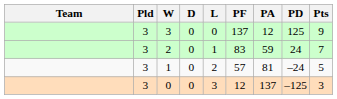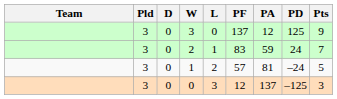columns swapped: (168, 13) <-> (191, 13)
